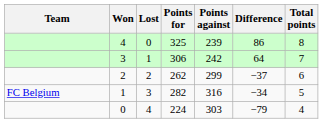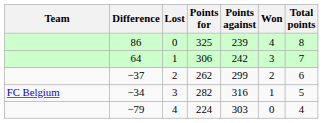columns swapped: (123, 19) <-> (259, 19)
